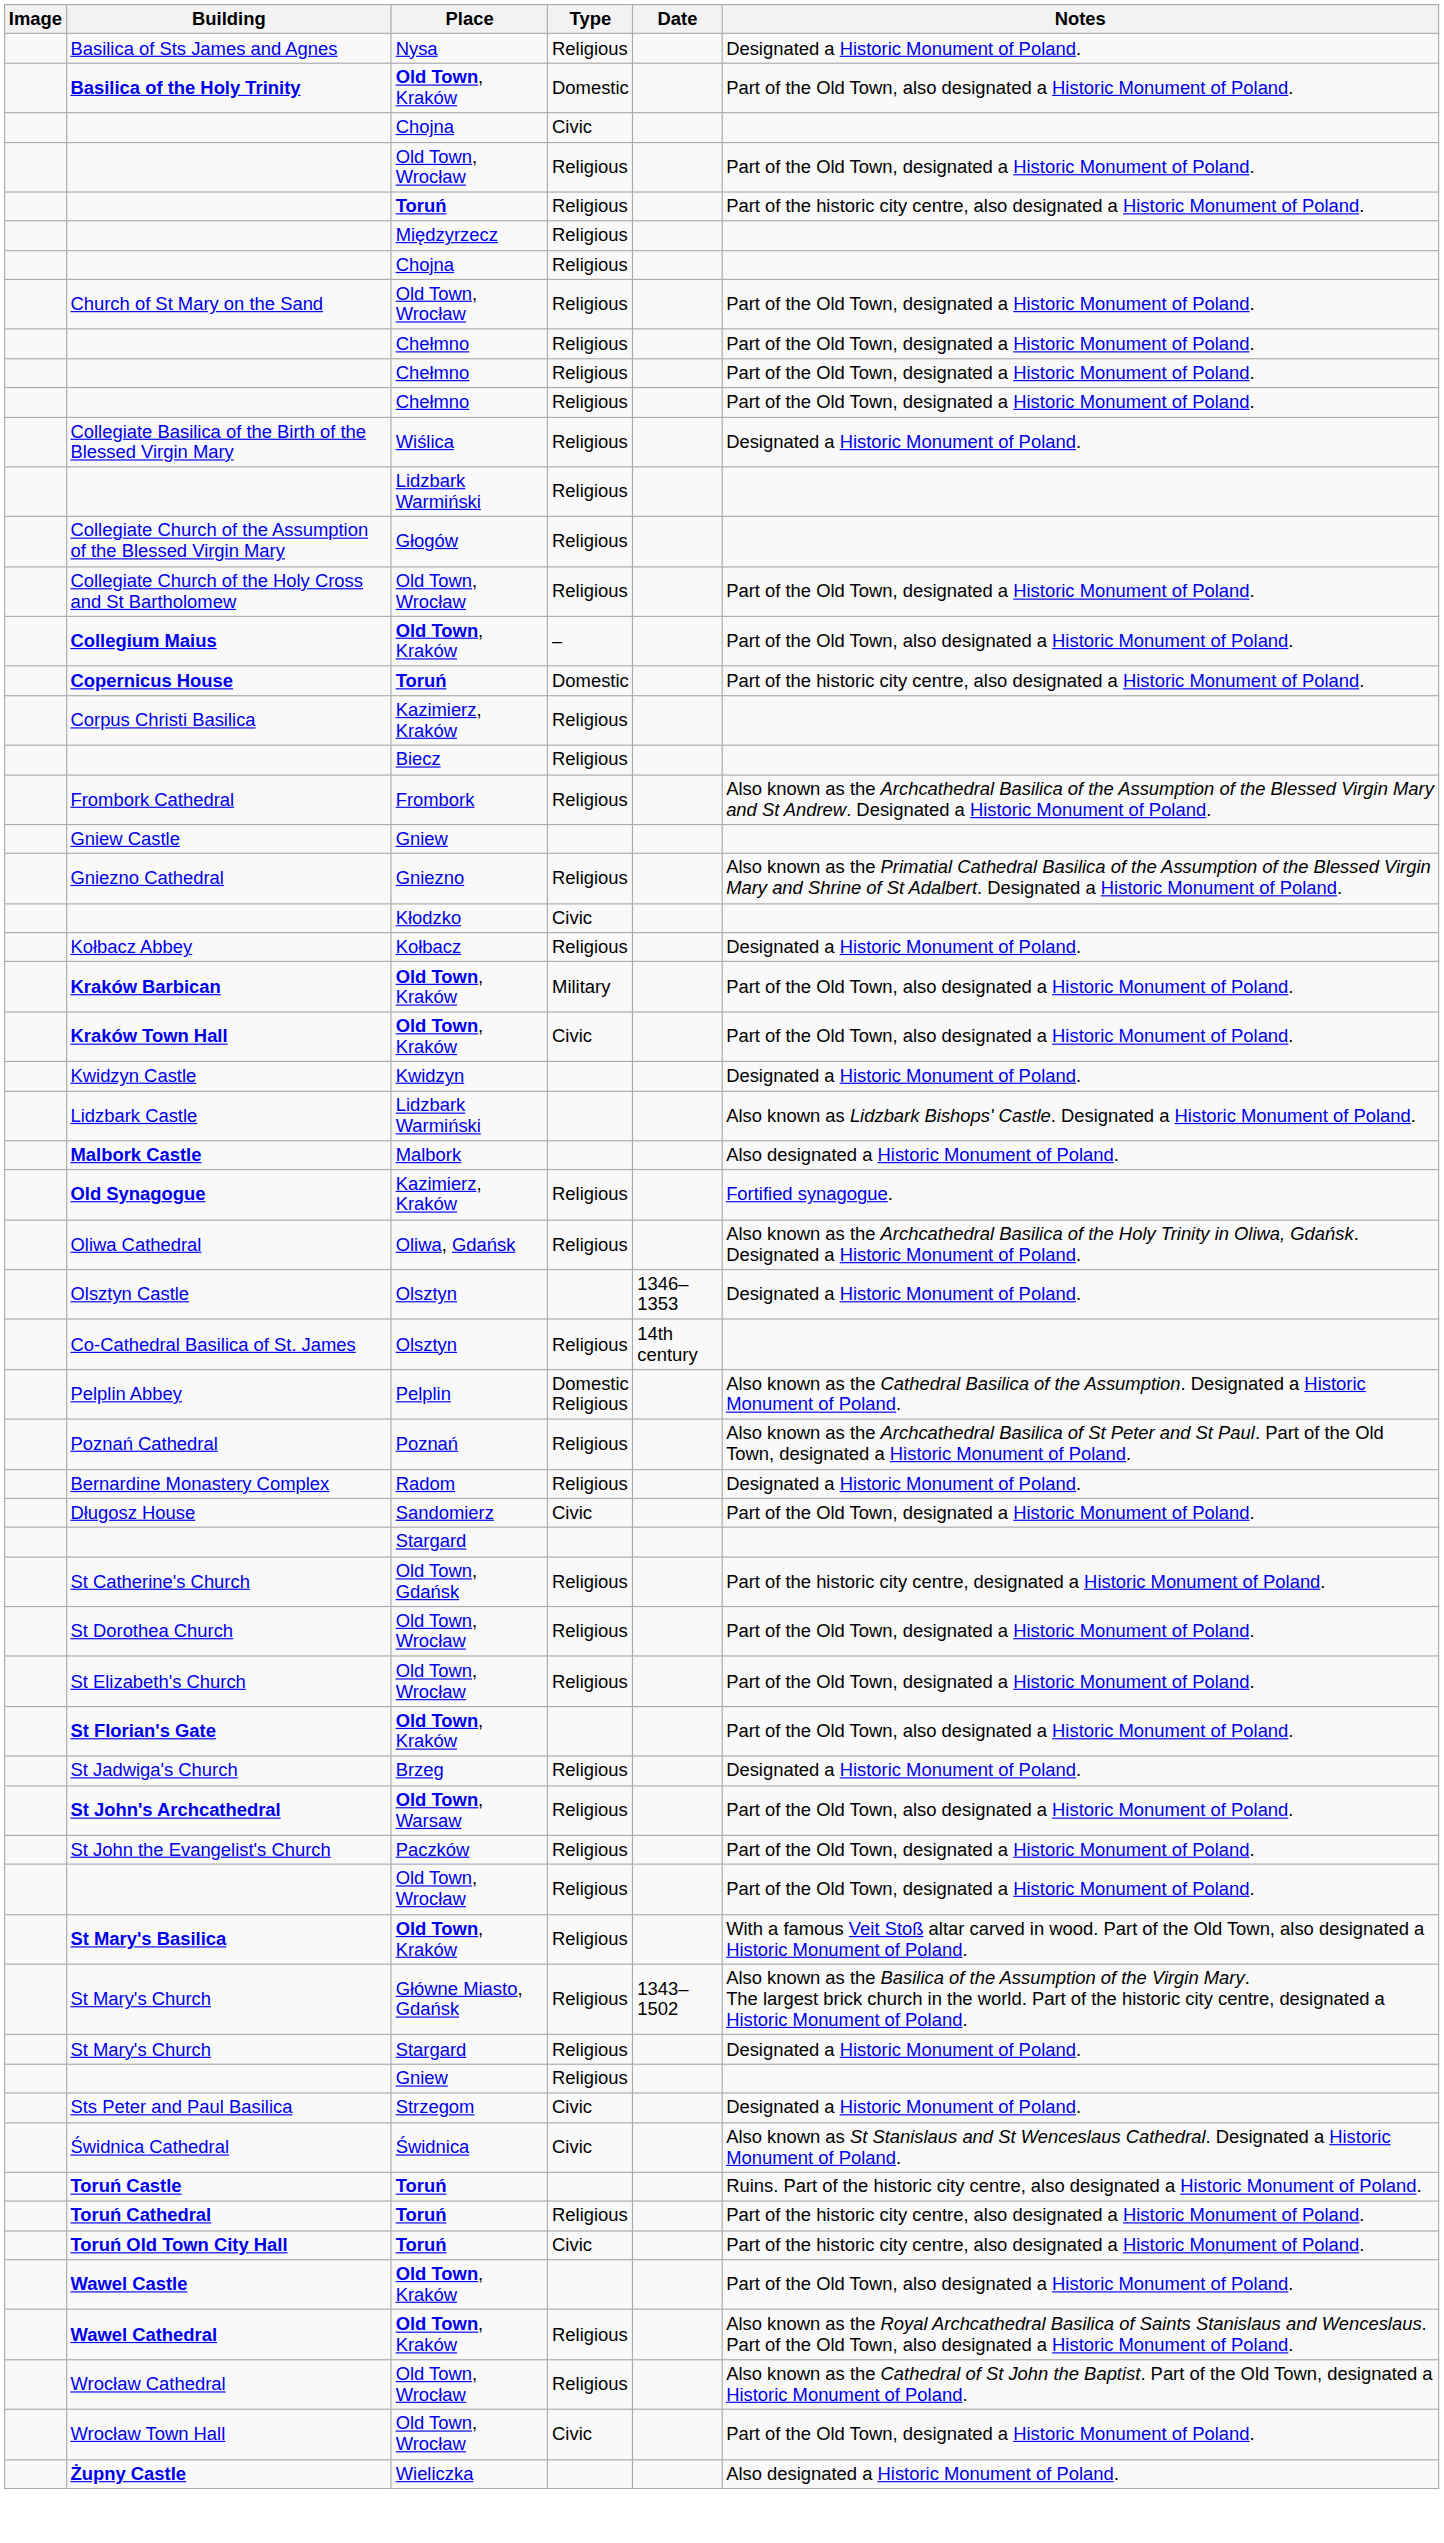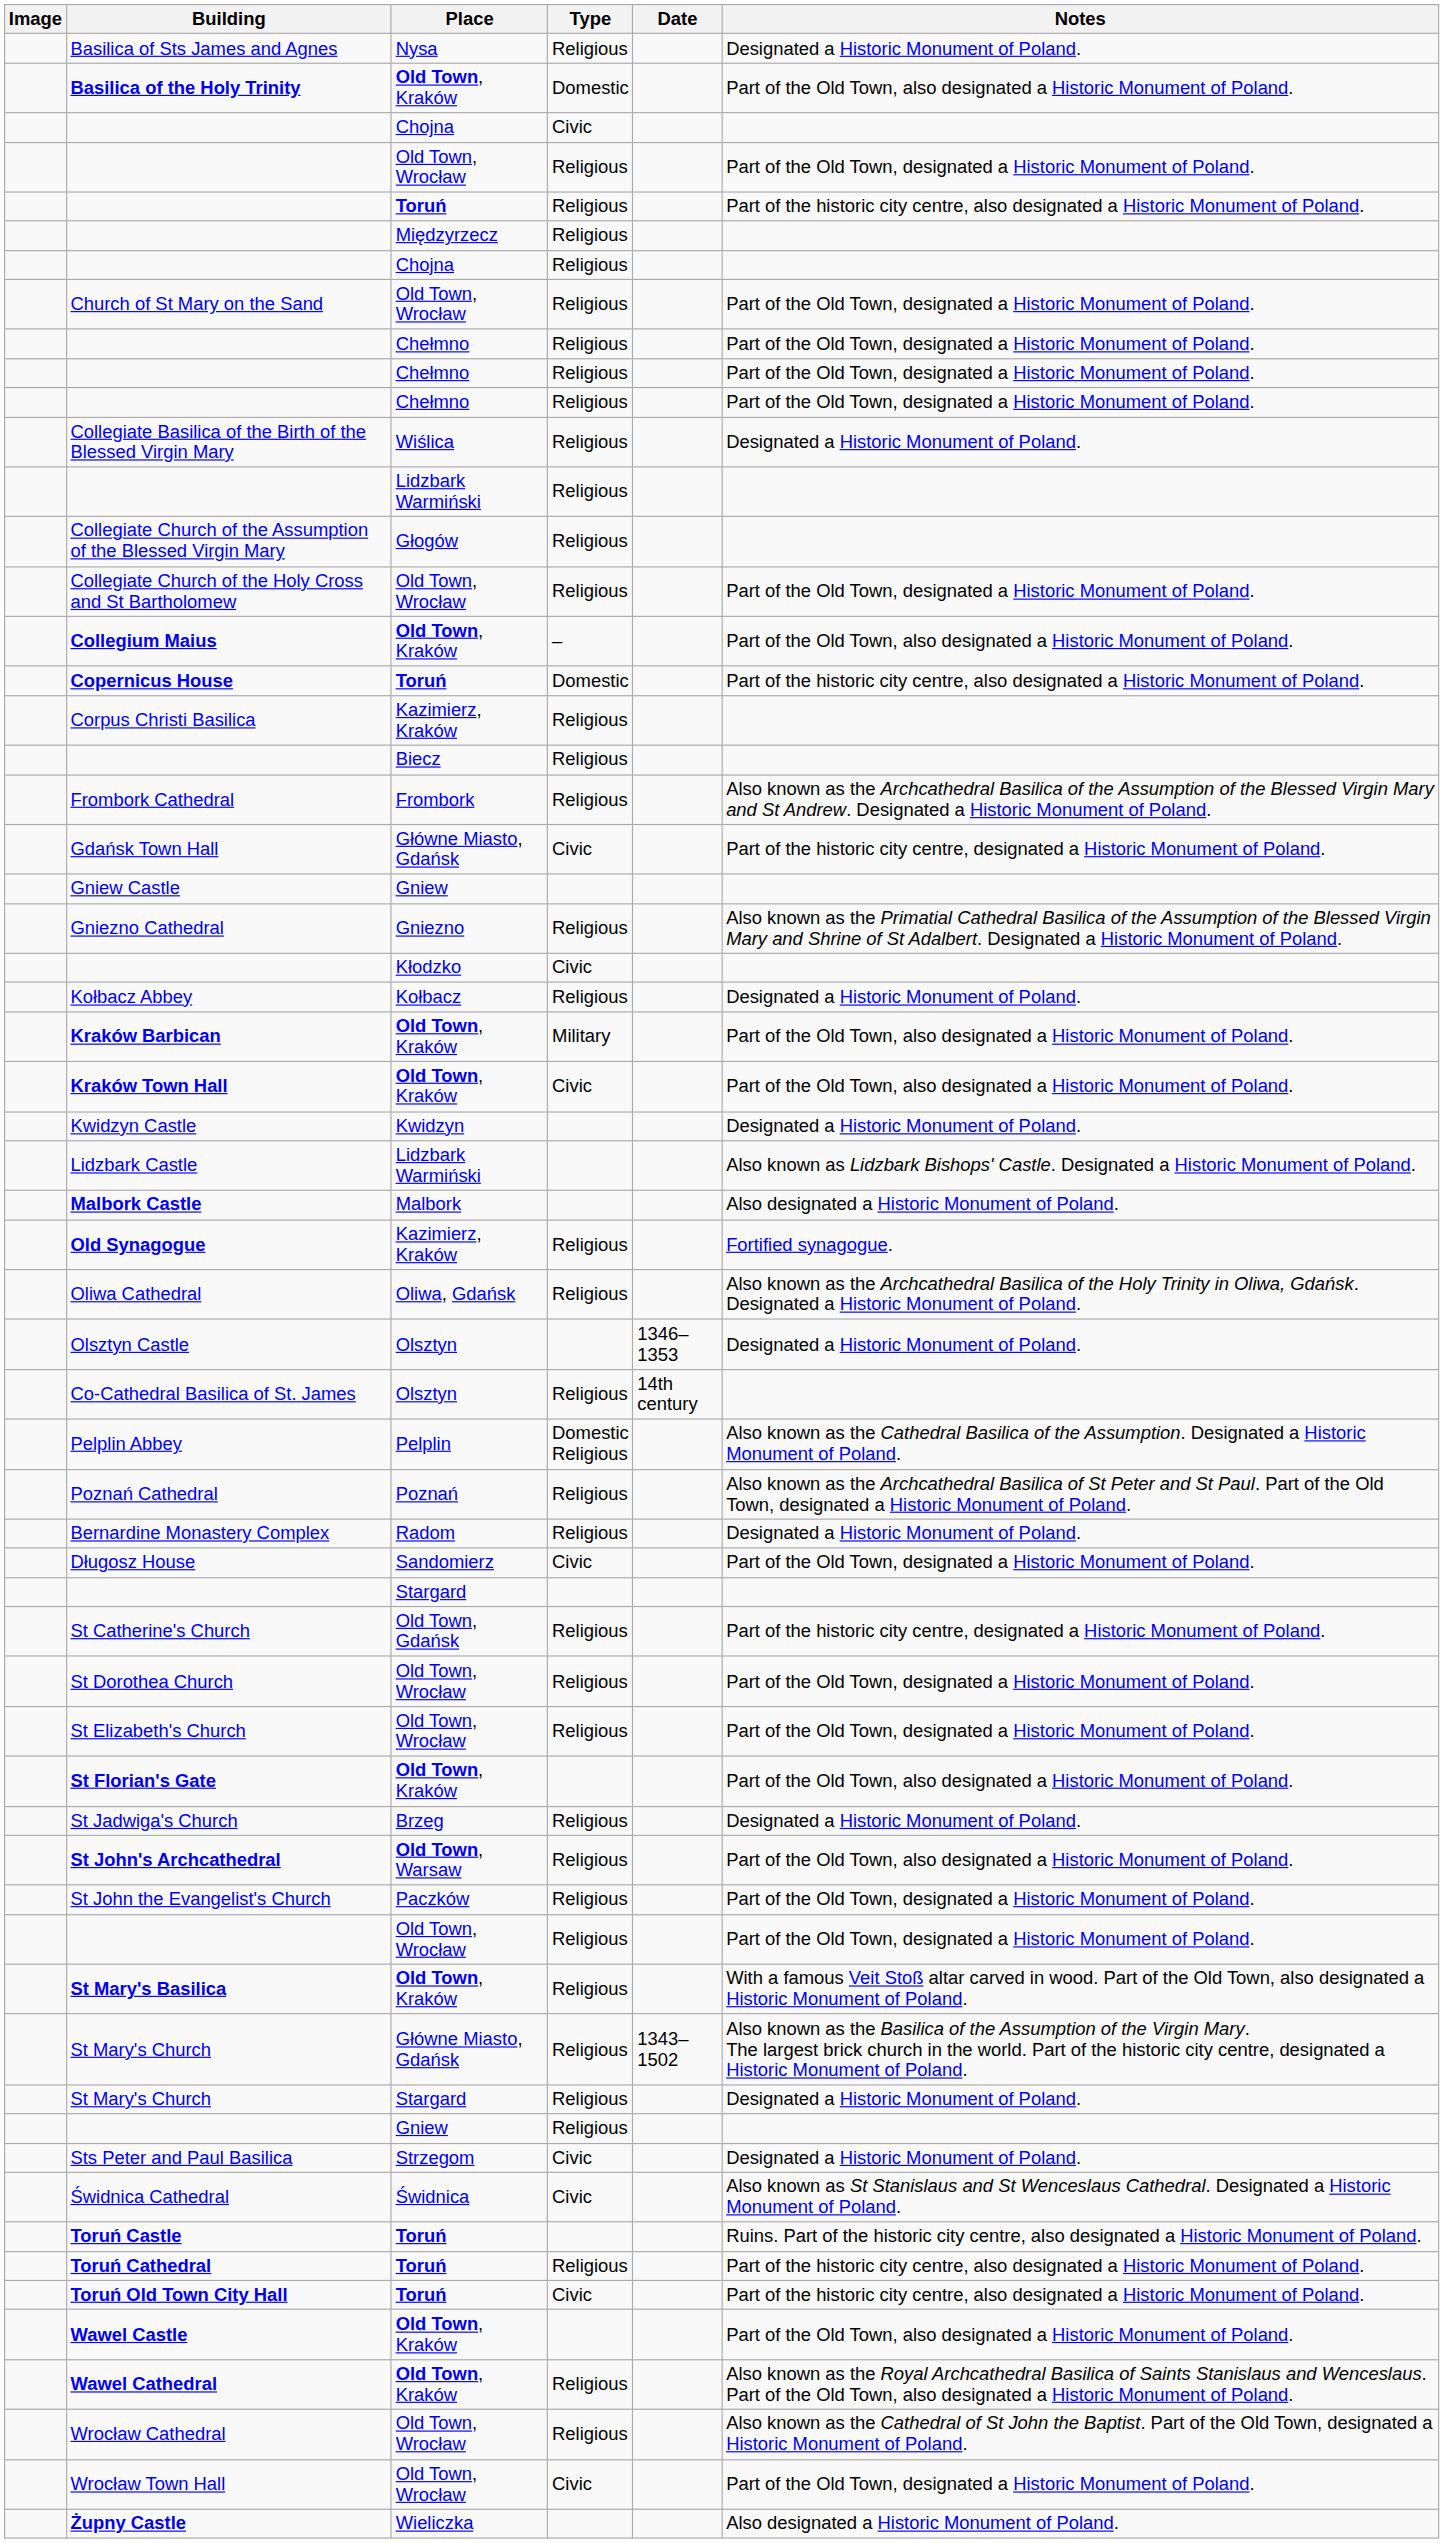+ row: (144, 849)
